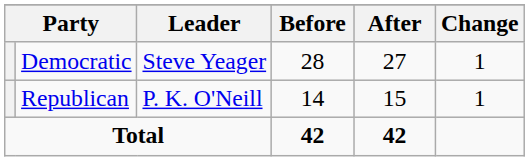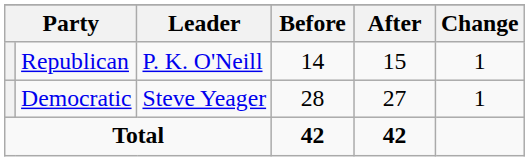rows swapped: (76, 60) <-> (75, 98)
